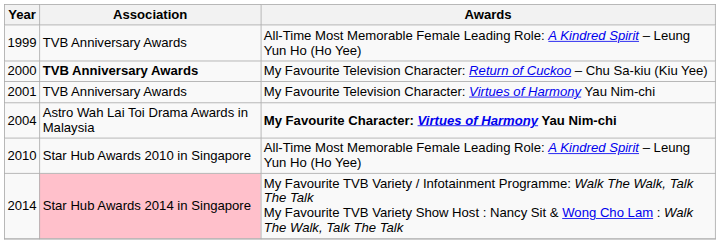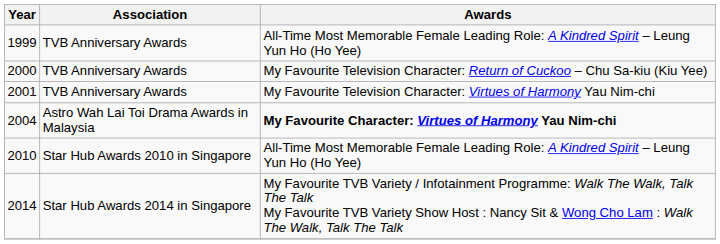(120, 71) bold -> (115, 71) normal
(147, 206) pink background -> (147, 206) no background
